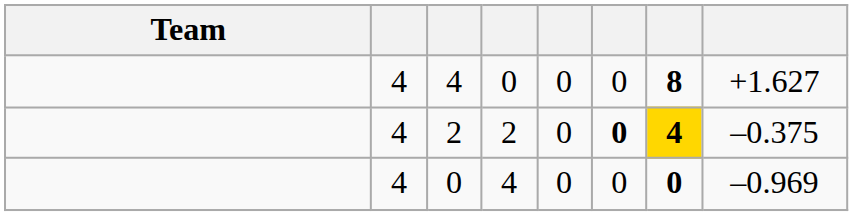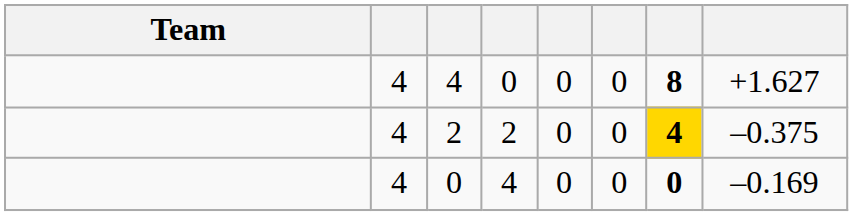(619, 132) bold -> (619, 132) normal
(774, 183) –0.969 -> (774, 183) –0.169
